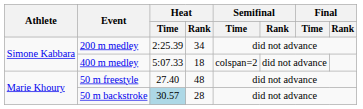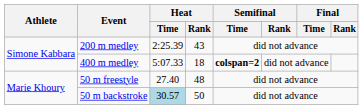(199, 46) 34 -> (199, 46) 43
(236, 62) normal -> (237, 62) bold
(199, 96) 28 -> (199, 96) 50
